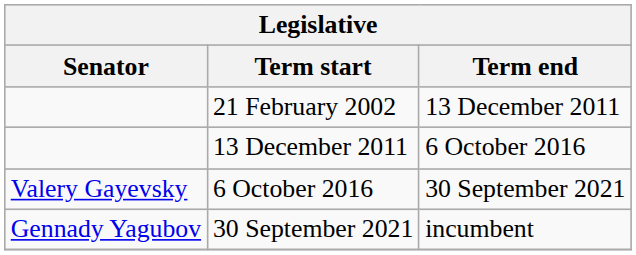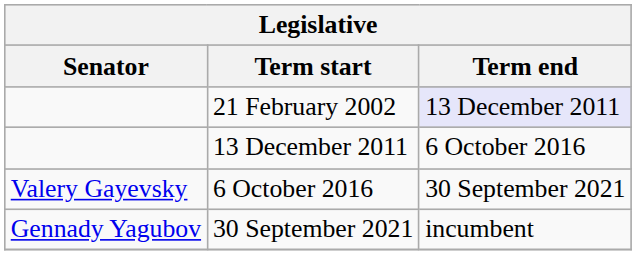(523, 106) no background -> (523, 106) lavender background
